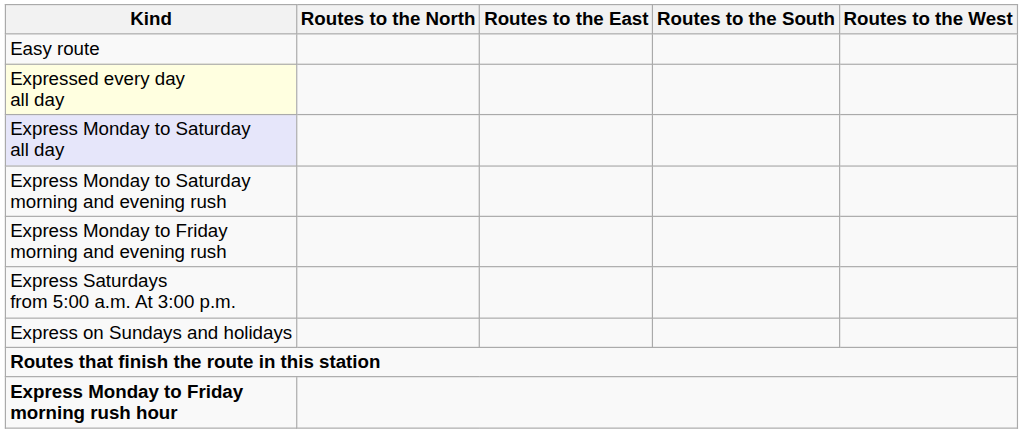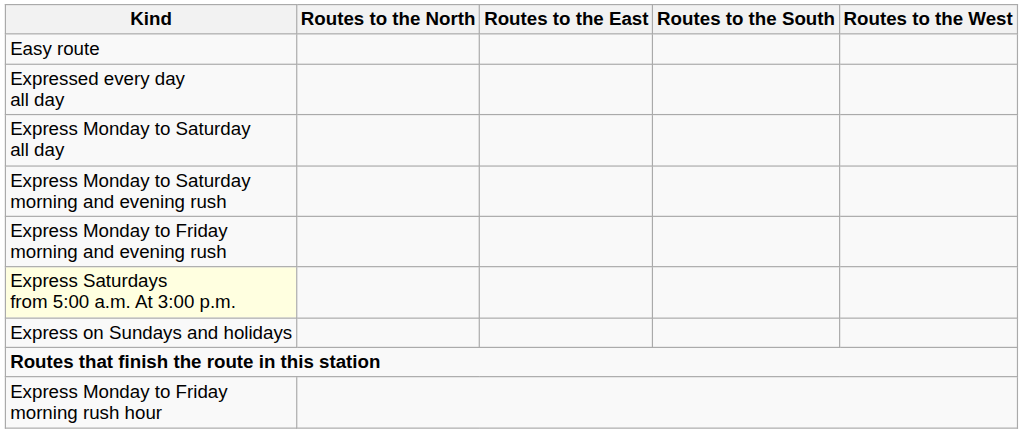(98, 89) lightyellow background -> (98, 89) no background
(130, 140) lavender background -> (130, 140) no background
(123, 292) no background -> (123, 292) lightyellow background
(127, 402) bold -> (119, 402) normal
